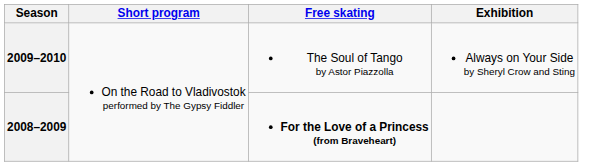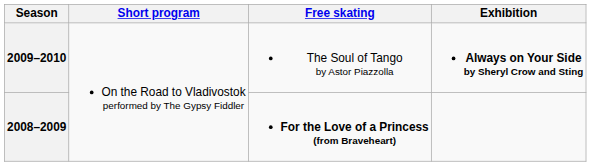(505, 64) normal -> (509, 64) bold
